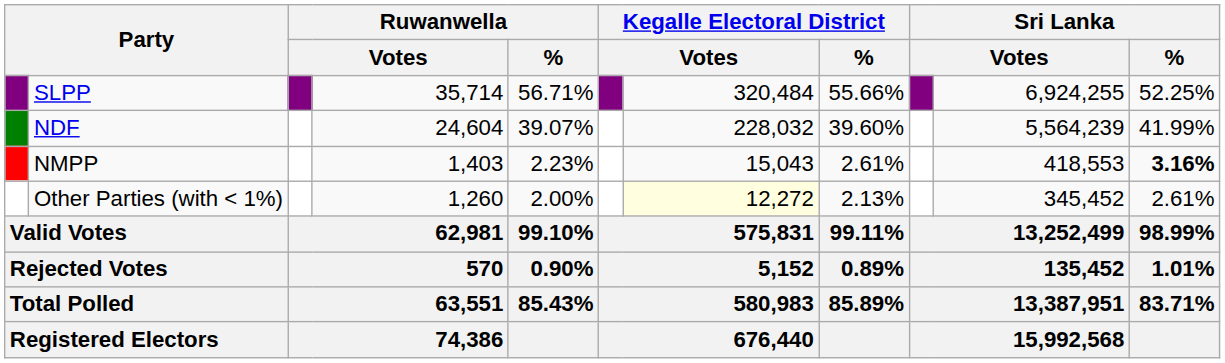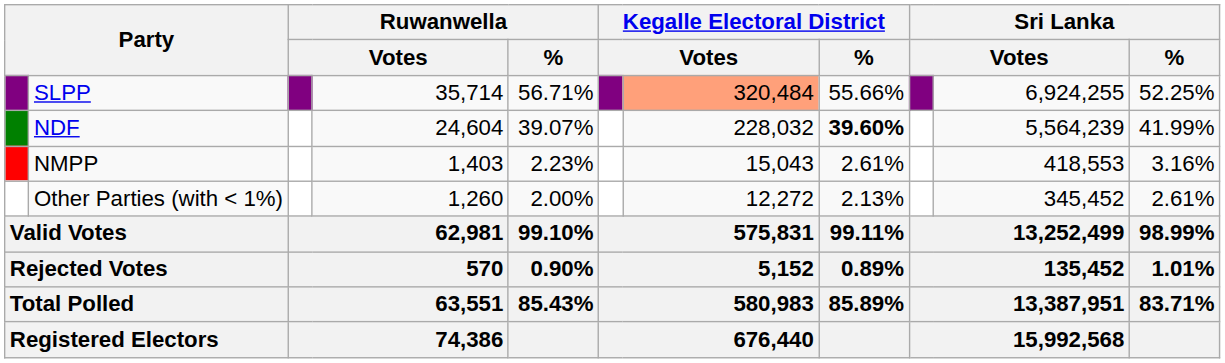(774, 92) no background -> (774, 92) lightsalmon background
(866, 127) normal -> (866, 127) bold
(1183, 163) bold -> (1183, 163) normal
(780, 198) lightyellow background -> (780, 198) no background
